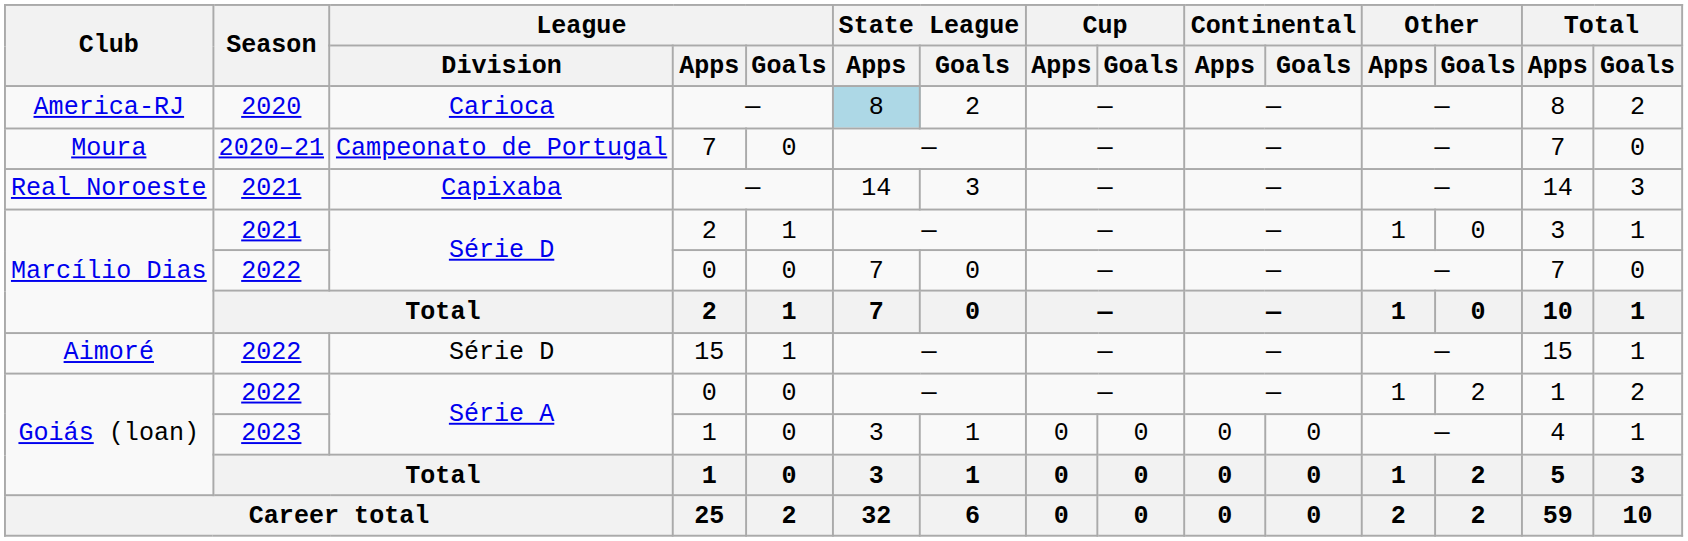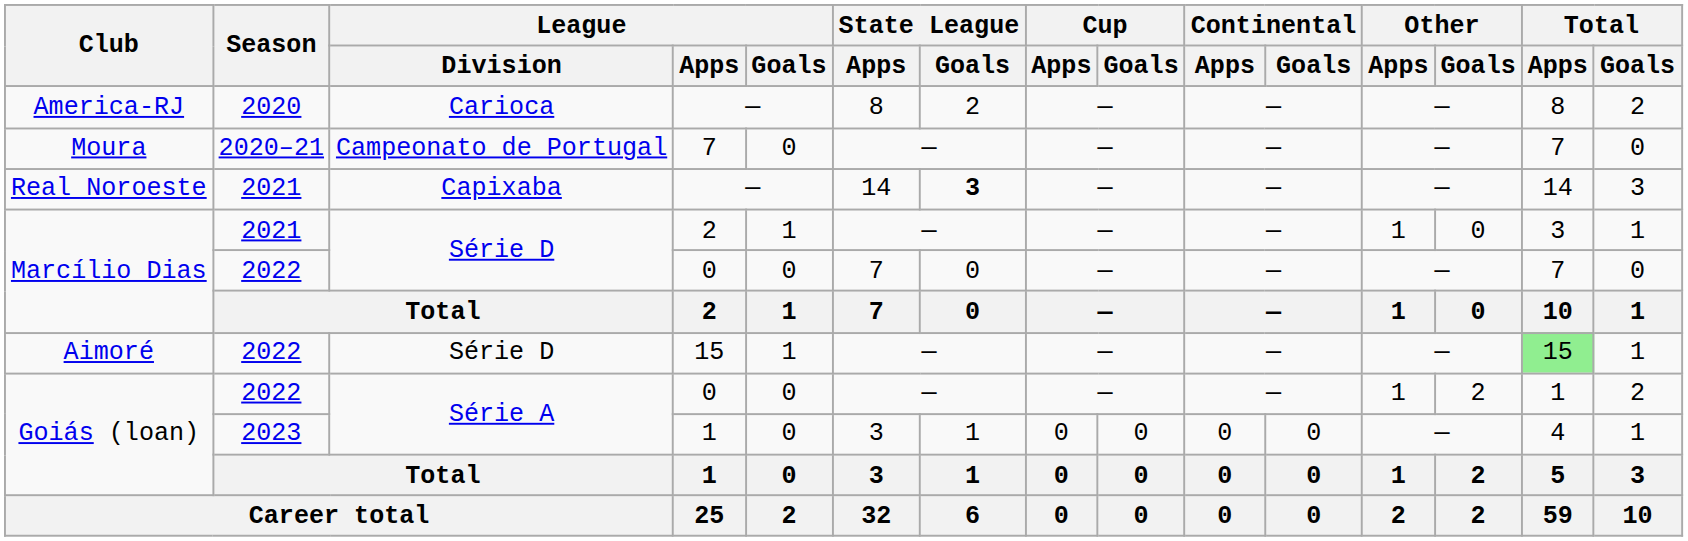(876, 107) lightblue background -> (876, 107) no background
(973, 189) normal -> (973, 189) bold
(1558, 353) no background -> (1558, 353) lightgreen background
